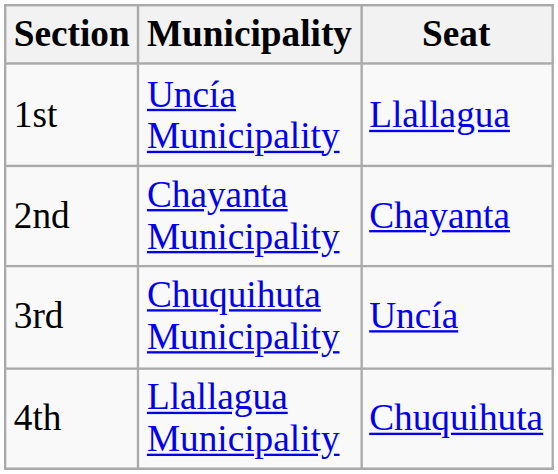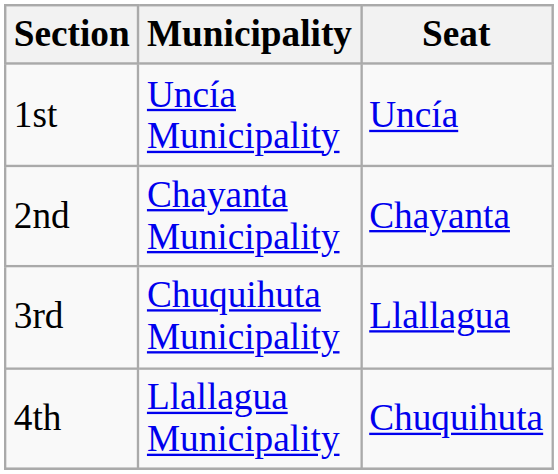(440, 114) Llallagua -> (414, 114) Uncía
(414, 316) Uncía -> (440, 316) Llallagua
